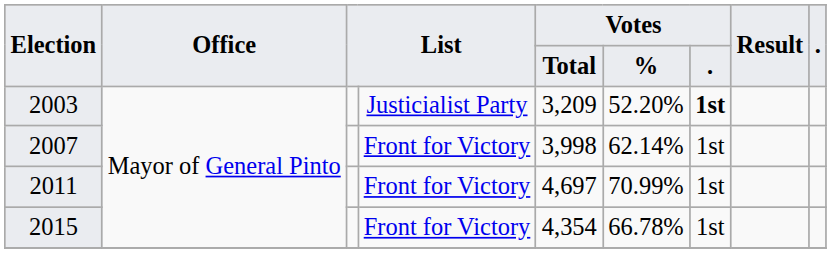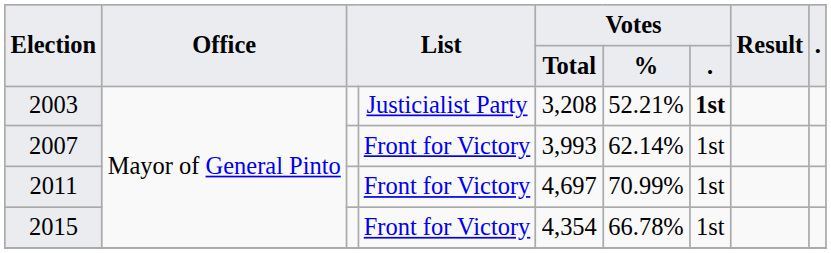(569, 105) 3,209 -> (569, 105) 3,208
(646, 105) 52.20% -> (646, 105) 52.21%
(569, 146) 3,998 -> (569, 146) 3,993
